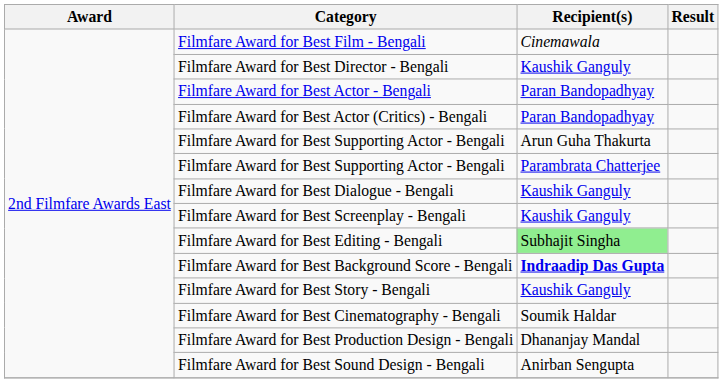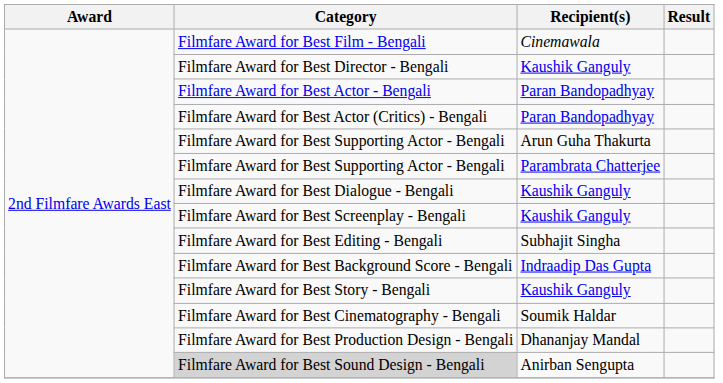(570, 240) lightgreen background -> (570, 240) no background
(592, 265) bold -> (586, 265) normal
(331, 365) no background -> (331, 365) lightgrey background
